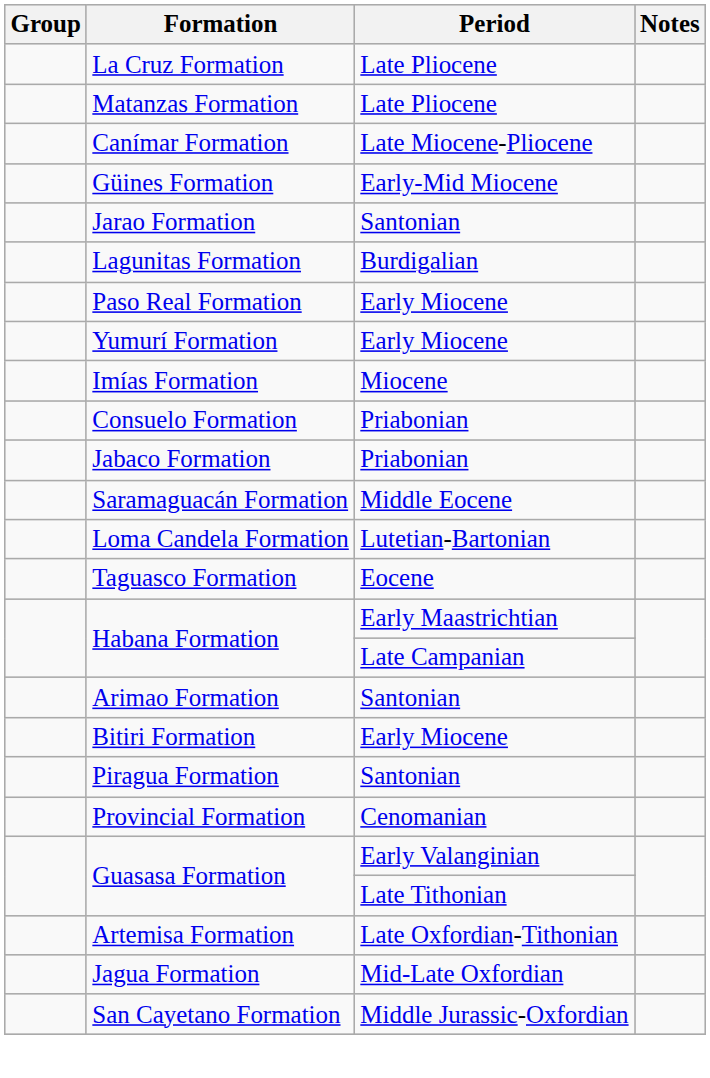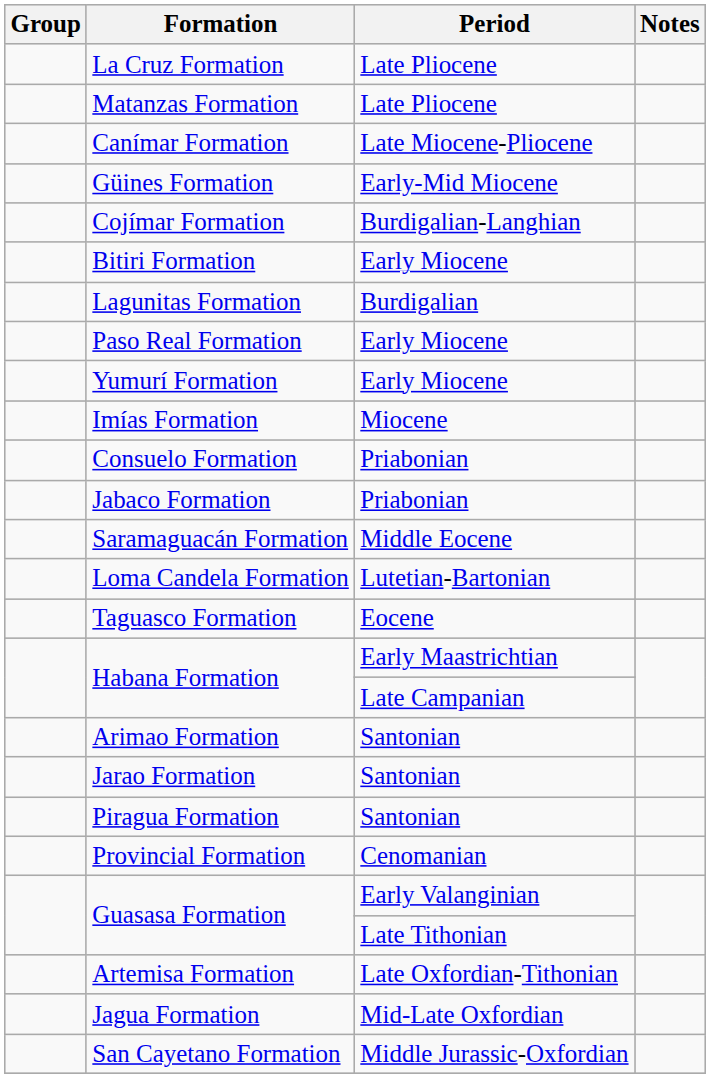+ row: (188, 222)
rows swapped: (174, 736) <-> (174, 222)
